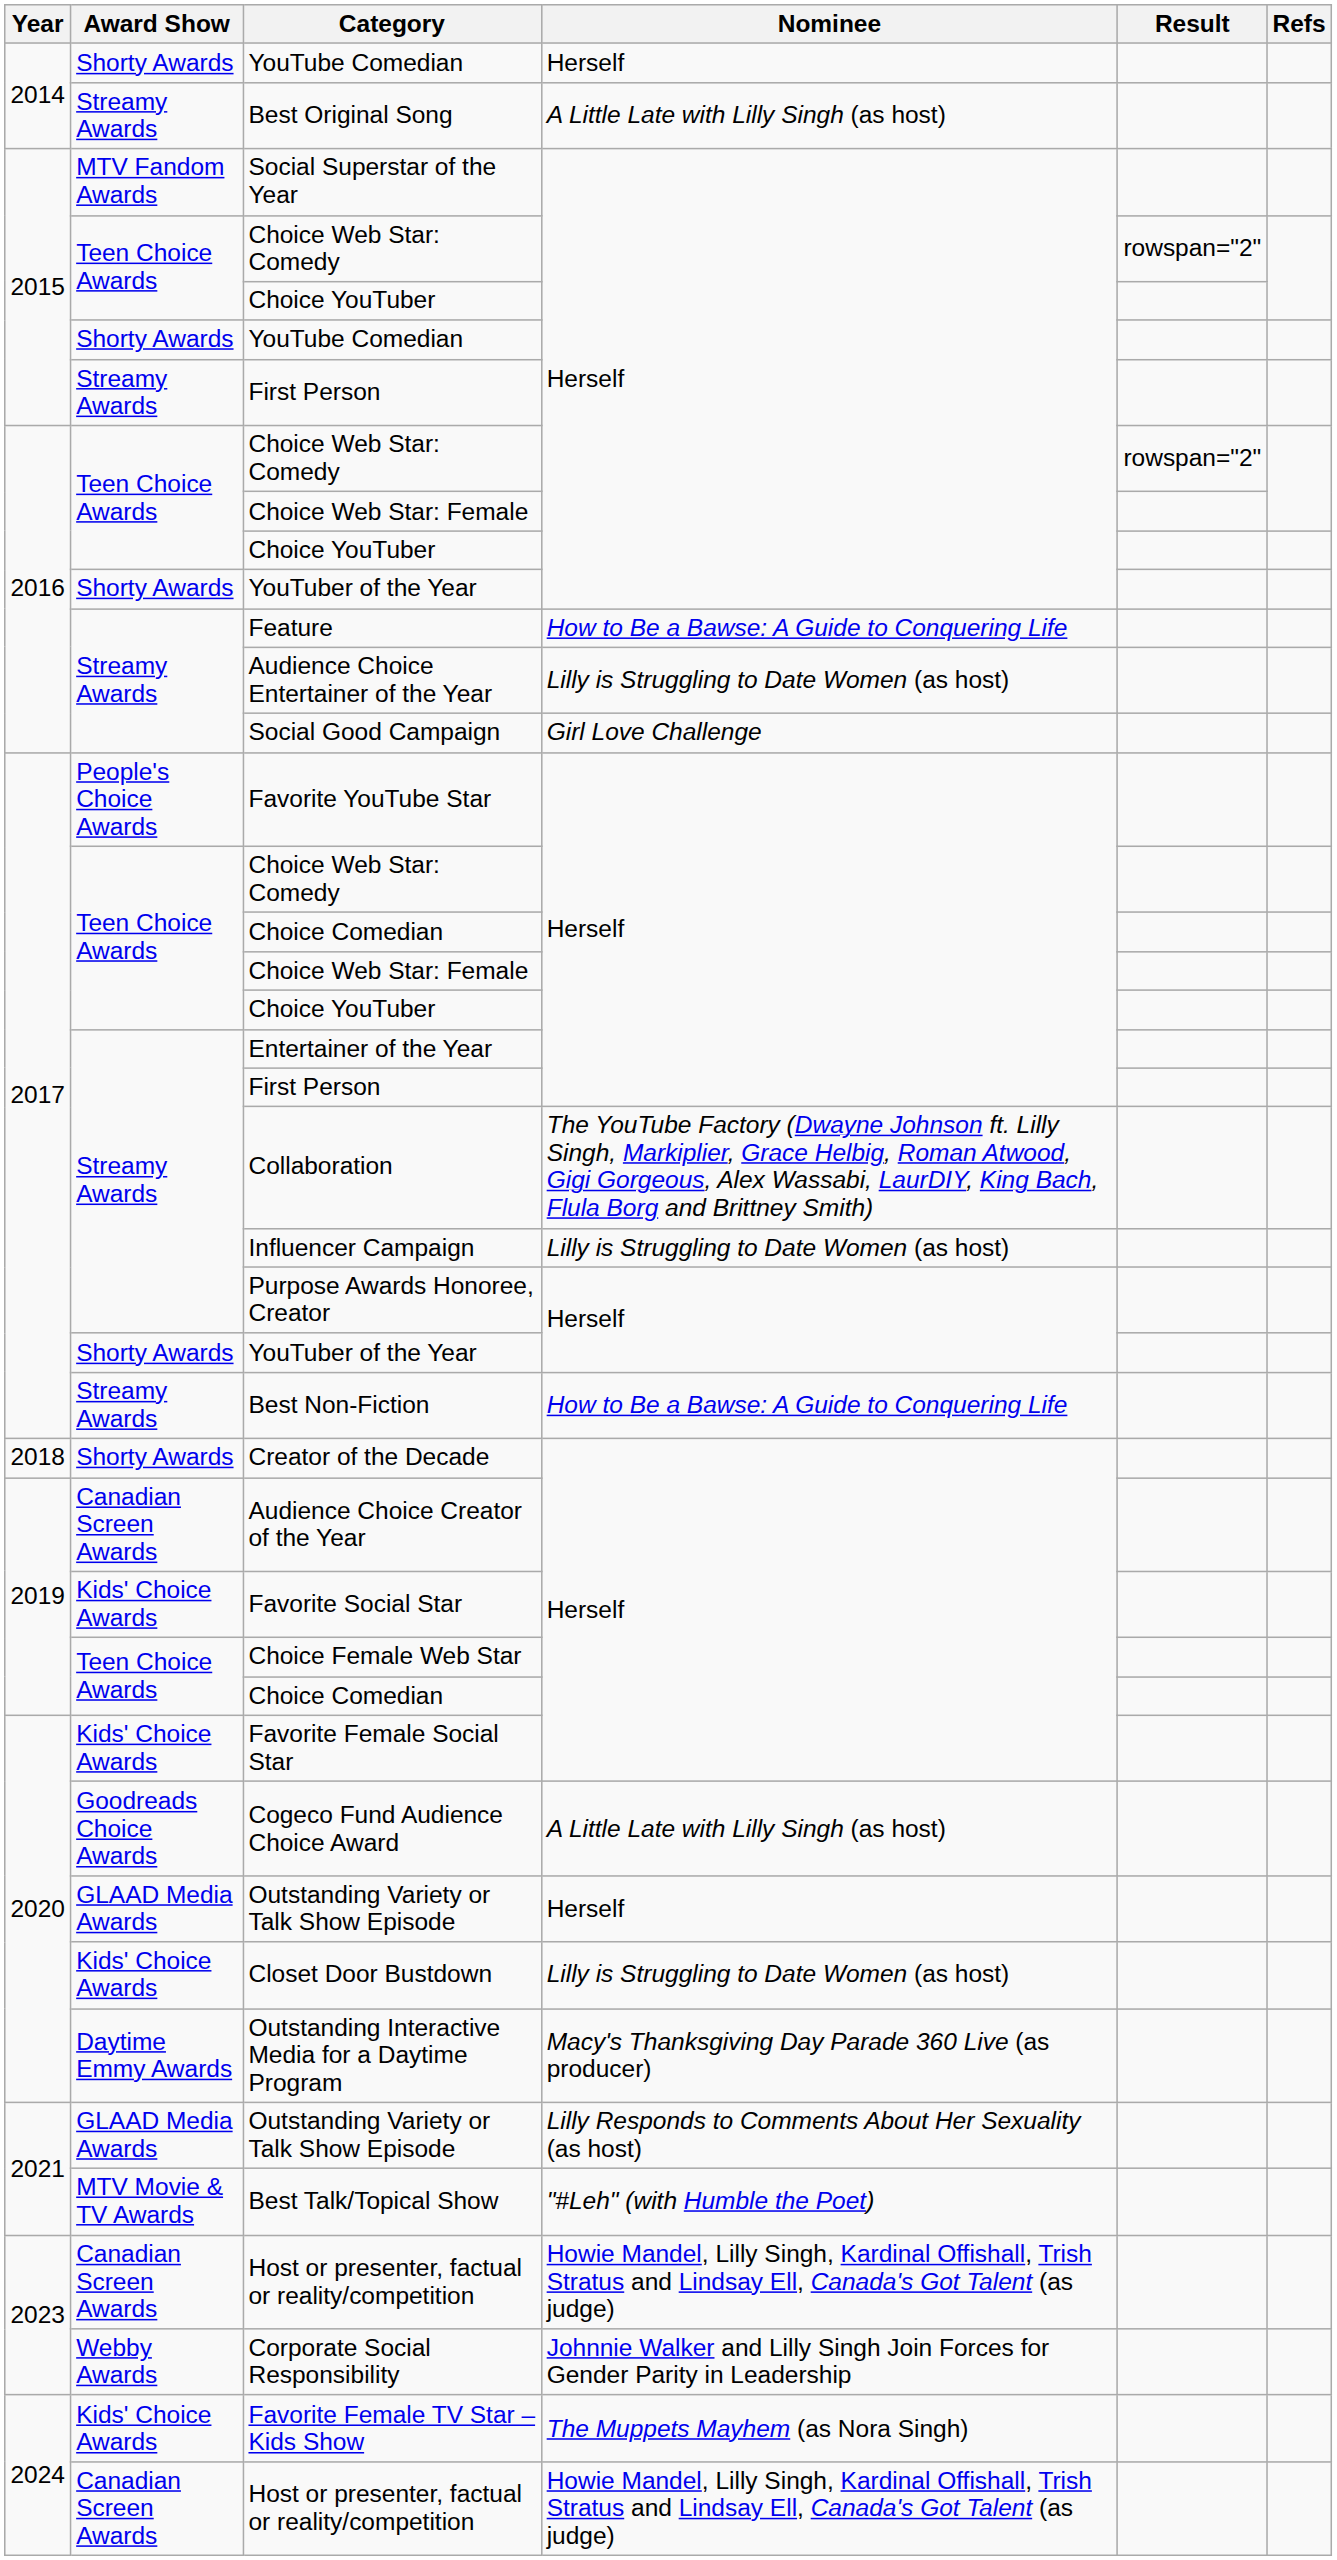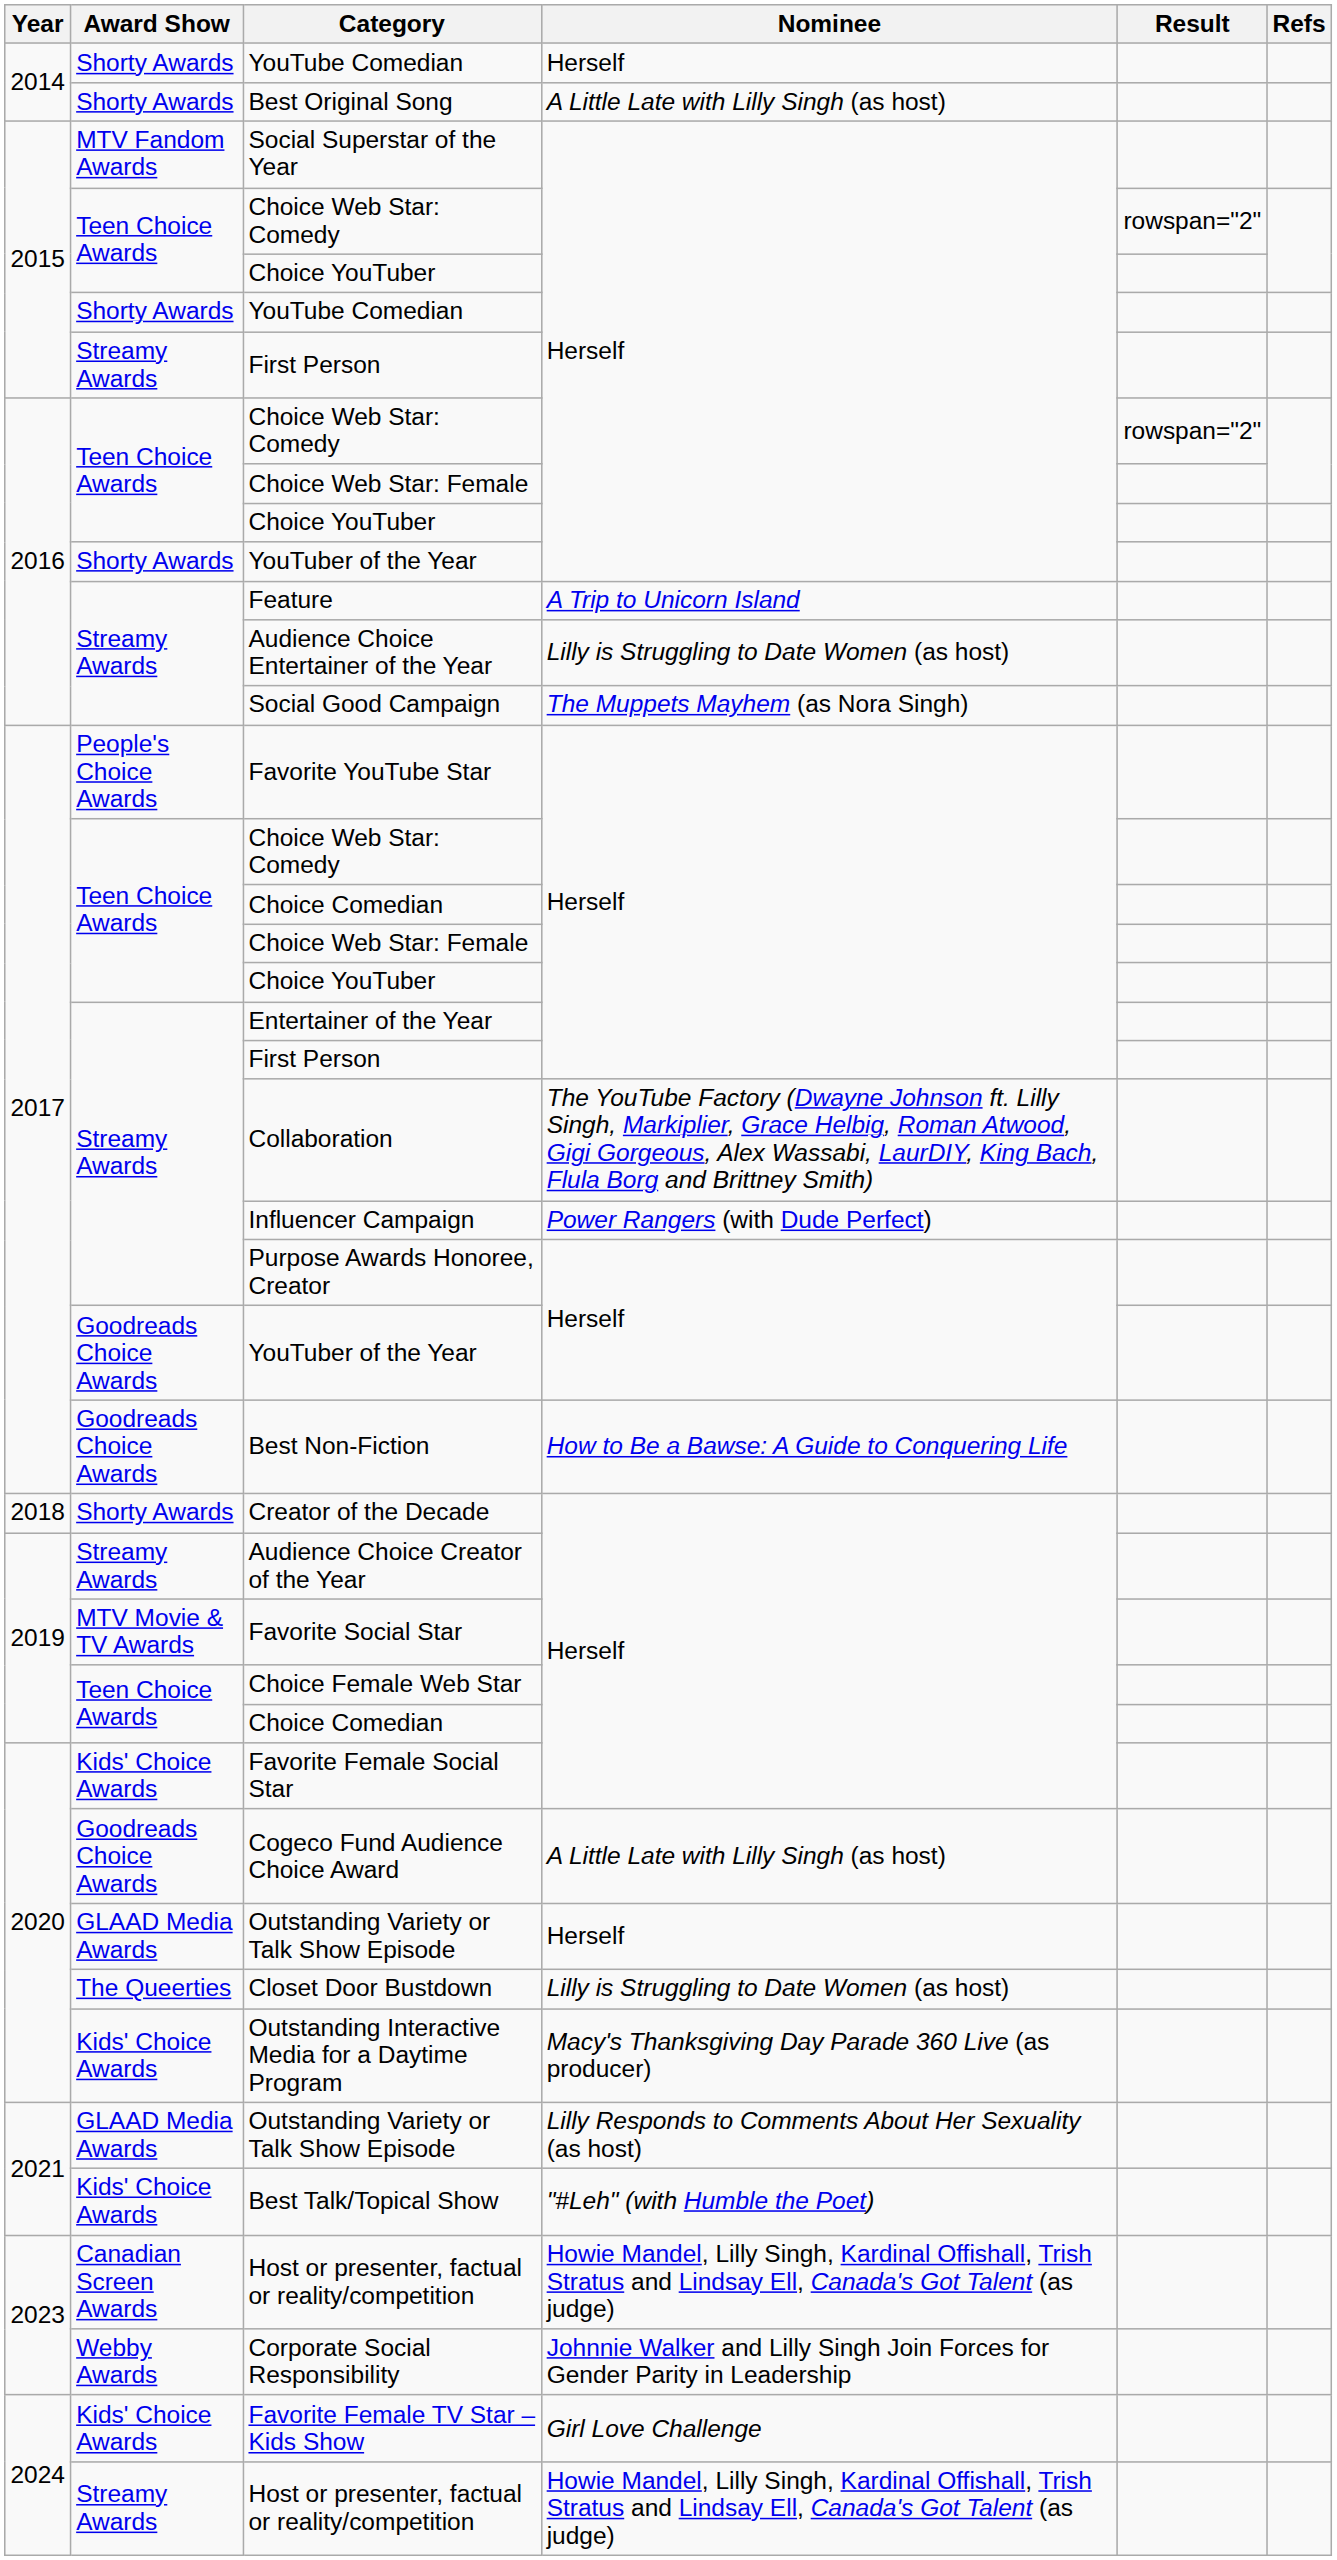(122, 115) Streamy Awards -> (155, 101) Shorty Awards
(807, 627) How to Be a Bawse: A Guide to Conquering Life -> (673, 599) A Trip to Unicorn Island
(654, 732) Girl Love Challenge -> (758, 705) The Muppets Mayhem (as Nora Singh)
(778, 1247) Lilly is Struggling to Date Women (as host) -> (739, 1219) Power Rangers (with Dude Perfect)
(155, 1352) Shorty Awards -> (137, 1352) Goodreads Choice Awards
(122, 1405) Streamy Awards -> (137, 1446) Goodreads Choice Awards
(129, 1524) Canadian Screen Awards -> (122, 1565) Streamy Awards
(144, 1604) Kids' Choice Awards -> (150, 1631) MTV Movie & TV Awards
(144, 1974) Kids' Choice Awards -> (154, 1988) The Queerties
(154, 2054) Daytime Emmy Awards -> (144, 2054) Kids' Choice Awards
(150, 2201) MTV Movie & TV Awards -> (144, 2201) Kids' Choice Awards
(758, 2428) The Muppets Mayhem (as Nora Singh) -> (654, 2428) Girl Love Challenge
(129, 2508) Canadian Screen Awards -> (122, 2508) Streamy Awards
